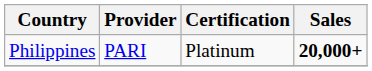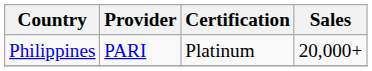(331, 50) bold -> (330, 50) normal
